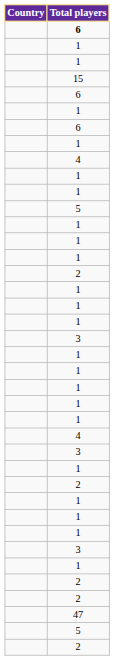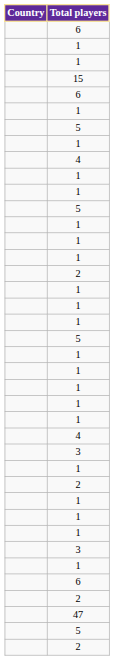(78, 30) bold -> (78, 30) normal
(78, 127) 6 -> (78, 127) 5
(78, 338) 3 -> (78, 338) 5
(78, 582) 2 -> (78, 582) 6
